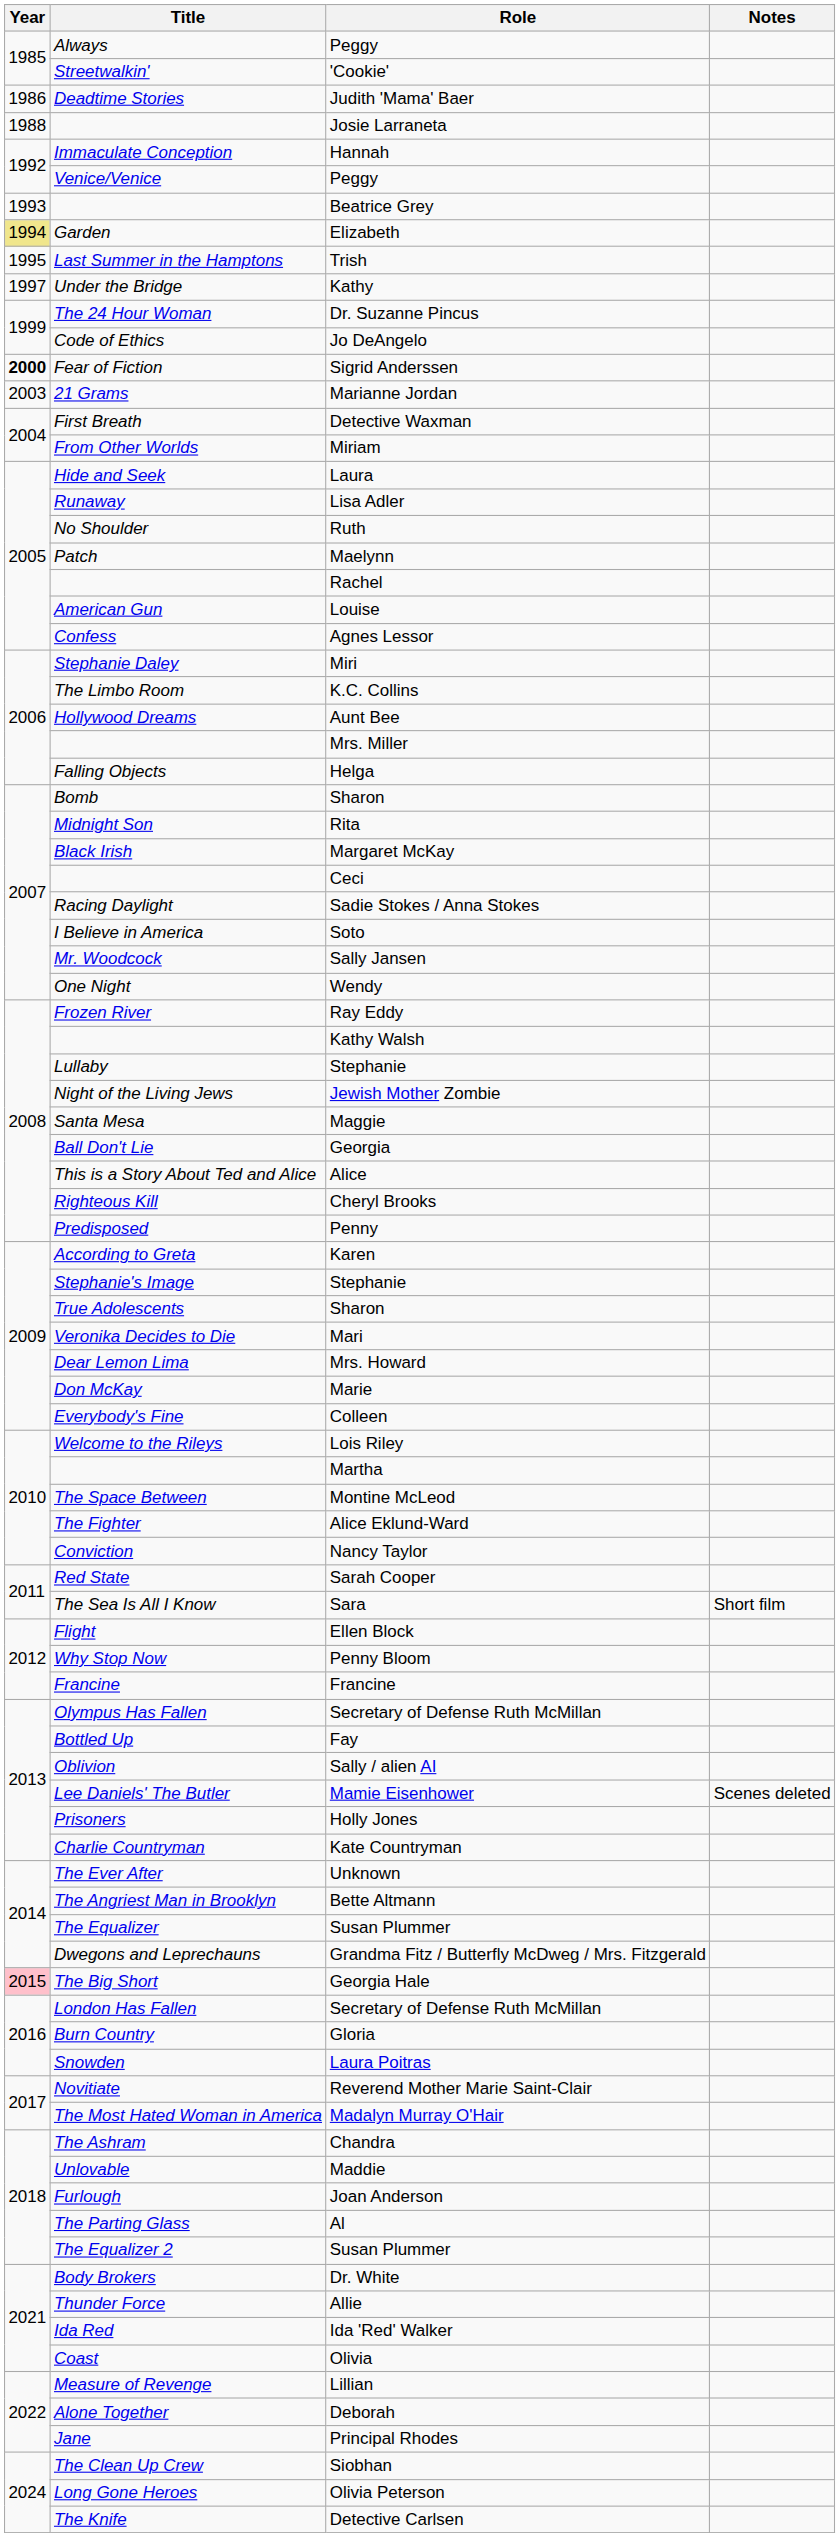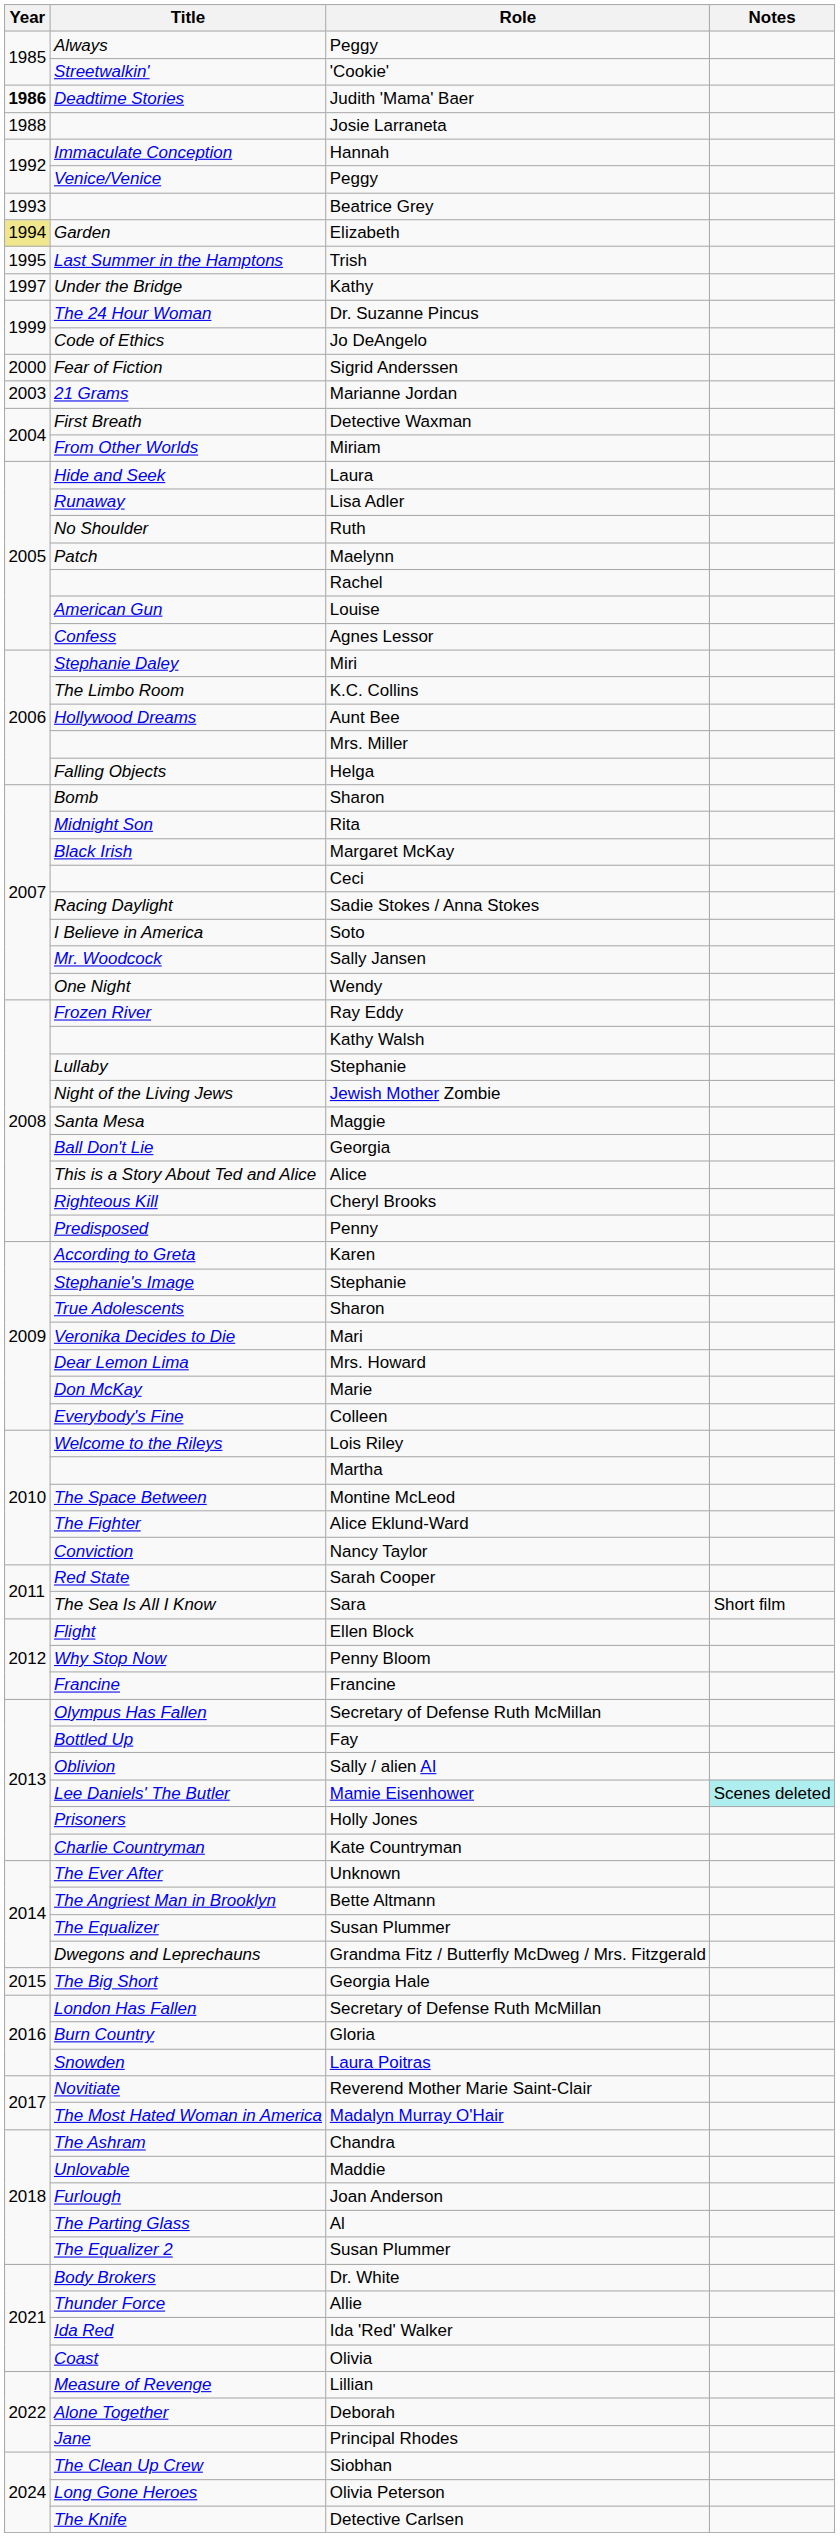(27, 98) normal -> (27, 98) bold
(27, 367) bold -> (27, 367) normal
(772, 1793) no background -> (772, 1793) paleturquoise background
(27, 1981) pink background -> (27, 1981) no background
